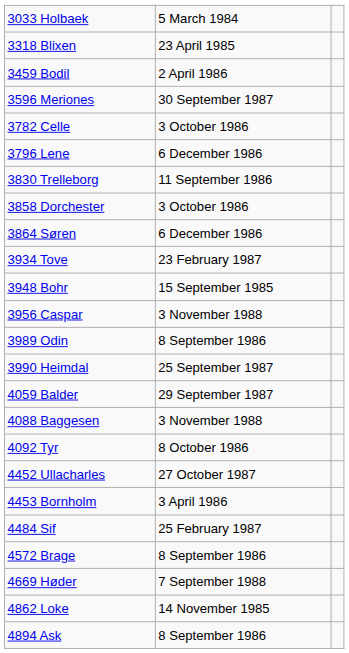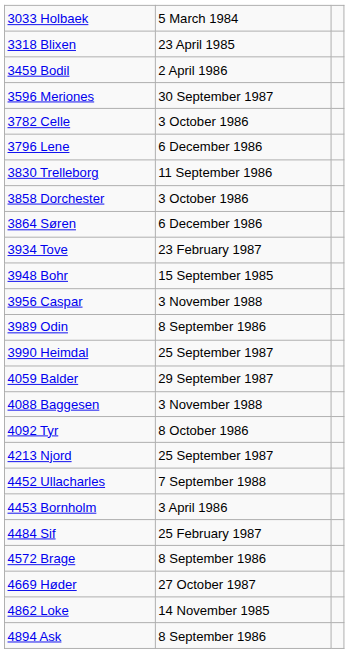+ row: (40, 456)
(207, 474) 27 October 1987 -> (212, 481) 7 September 1988
(212, 582) 7 September 1988 -> (207, 584) 27 October 1987
